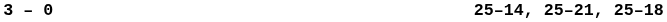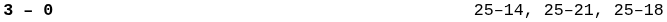(569, 11) bold -> (569, 11) normal
